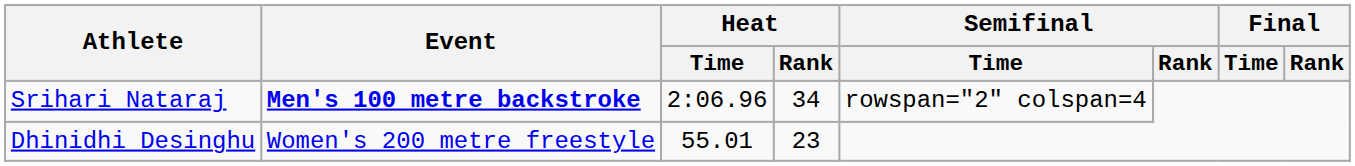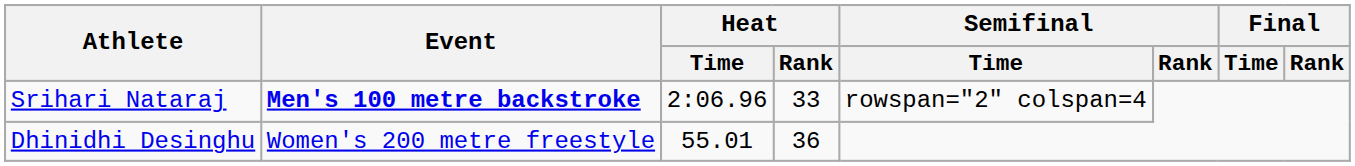(806, 101) 34 -> (806, 101) 33
(806, 141) 23 -> (806, 141) 36
